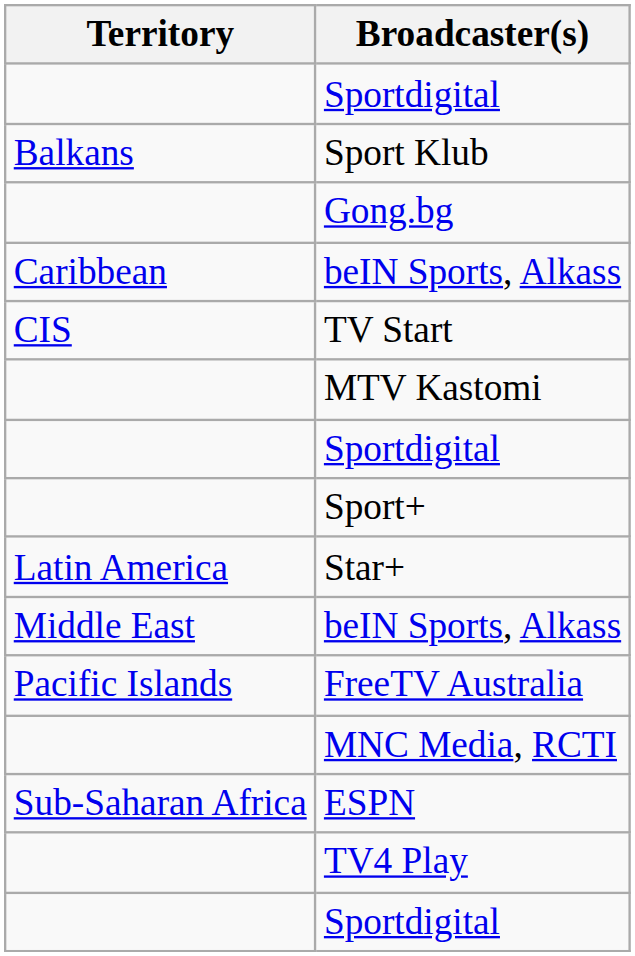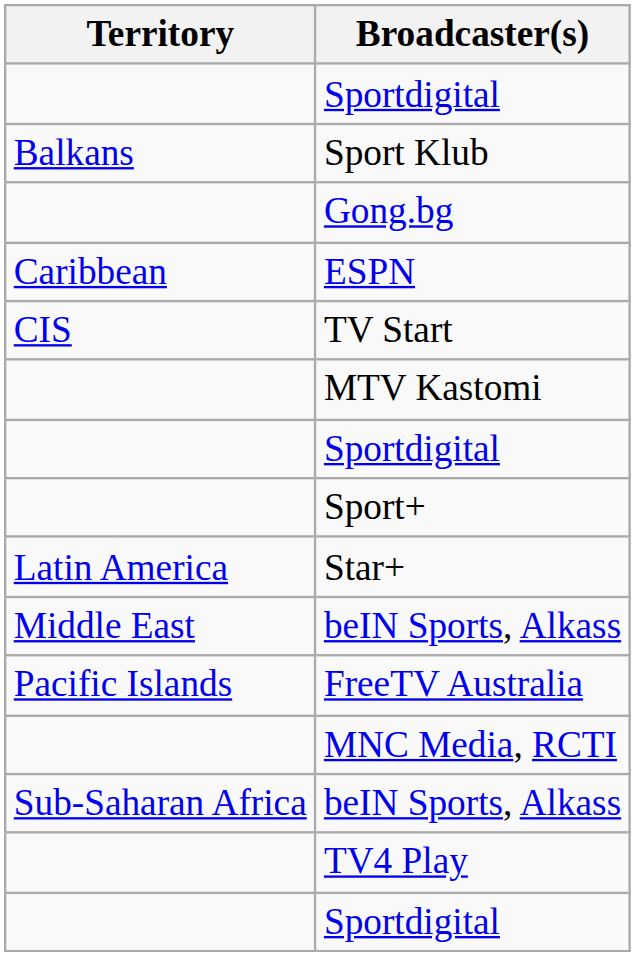(473, 270) beIN Sports, Alkass -> (369, 270) ESPN
(369, 802) ESPN -> (473, 802) beIN Sports, Alkass
